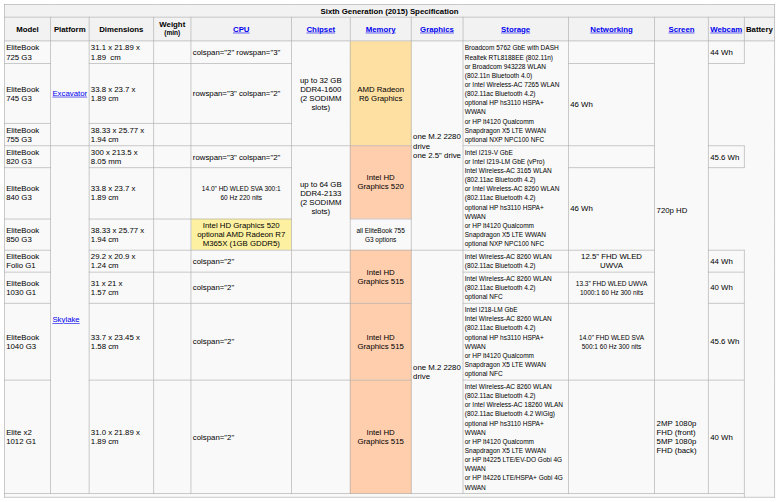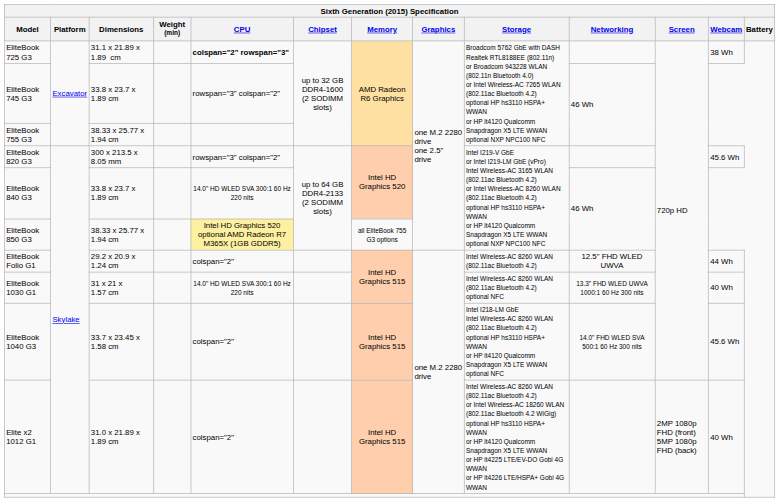(237, 52) normal -> (241, 52) bold
(722, 52) 44 Wh -> (722, 52) 38 Wh
(214, 287) colspan="2" -> (242, 288) 14.0" HD WLED SVA 300:1 60 Hz 220 nits
